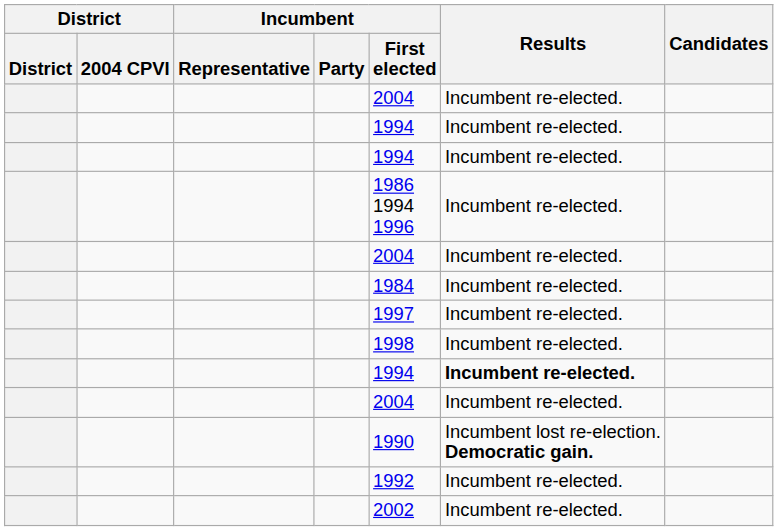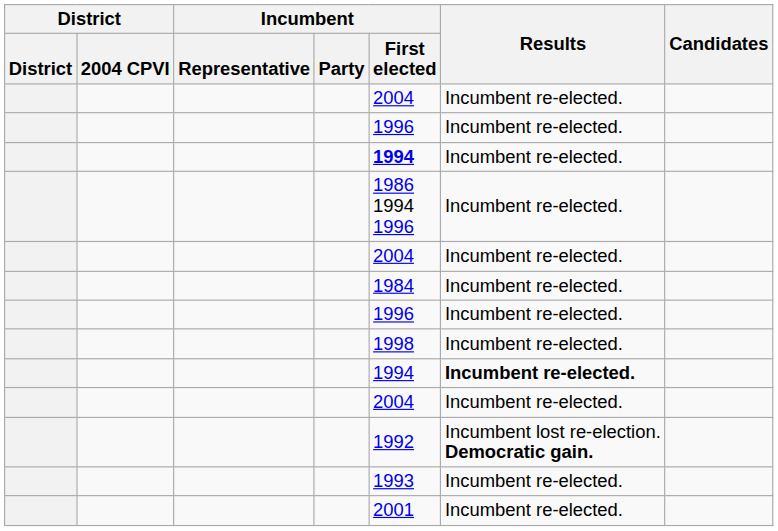(394, 127) 1994 -> (394, 127) 1996
(394, 156) normal -> (394, 156) bold
(394, 314) 1997 -> (394, 314) 1996
(394, 441) 1990 -> (394, 441) 1992
(394, 481) 1992 -> (394, 481) 1993
(394, 510) 2002 -> (394, 510) 2001
